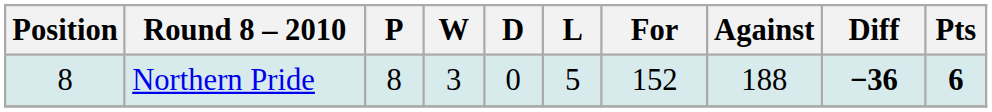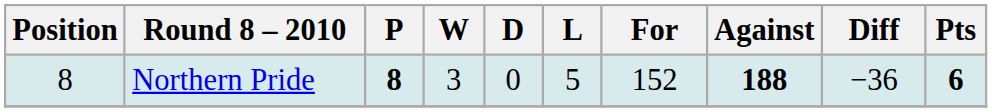(394, 79) normal -> (394, 79) bold
(764, 79) normal -> (764, 79) bold
(874, 79) bold -> (874, 79) normal
